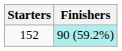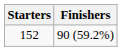(85, 35) paleturquoise background -> (85, 35) no background
